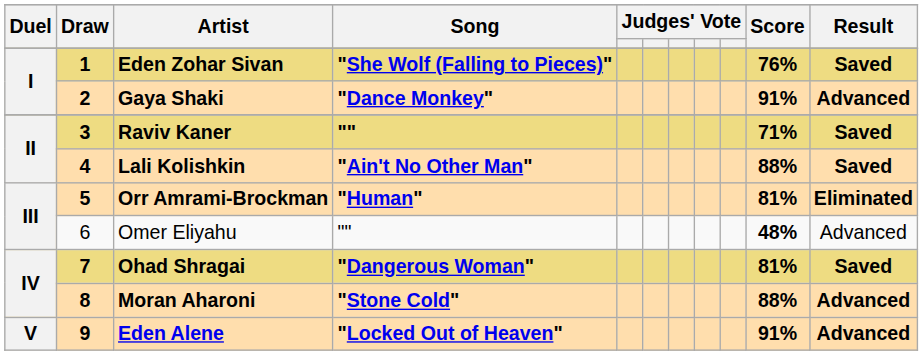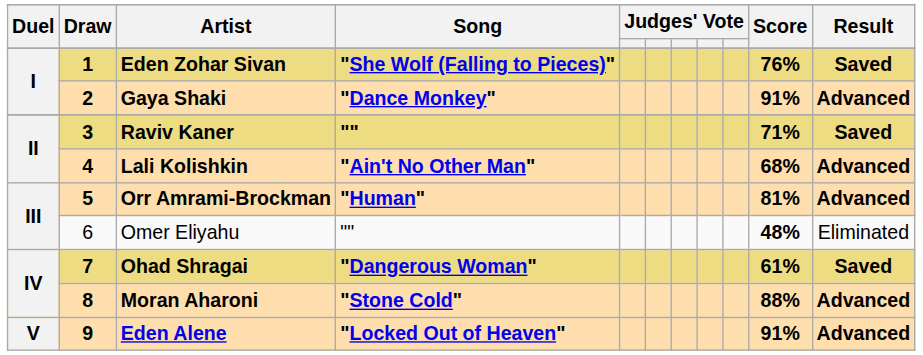(777, 166) 88% -> (780, 166) 68%
(863, 166) Saved -> (863, 166) Advanced
(863, 199) Eliminated -> (863, 199) Advanced
(863, 233) Advanced -> (863, 233) Eliminated
(777, 267) 81% -> (780, 267) 61%
